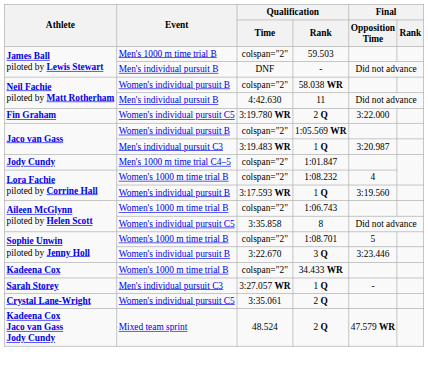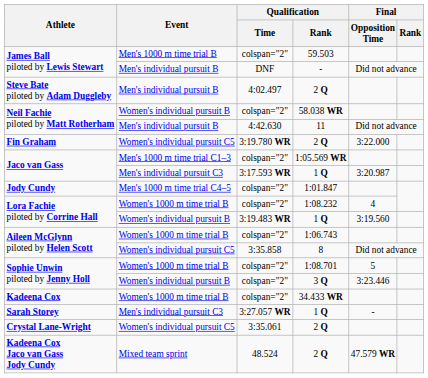+ row: (59, 90)
(174, 131) Women's individual pursuit B -> (175, 158) Men's 1000 m time trial C1–3
(265, 147) 3:19.483 WR -> (265, 173) 3:17.593 WR
(265, 193) 3:17.593 WR -> (265, 219) 3:19.483 WR
(265, 255) 3:22.670 -> (265, 281) colspan="2"
